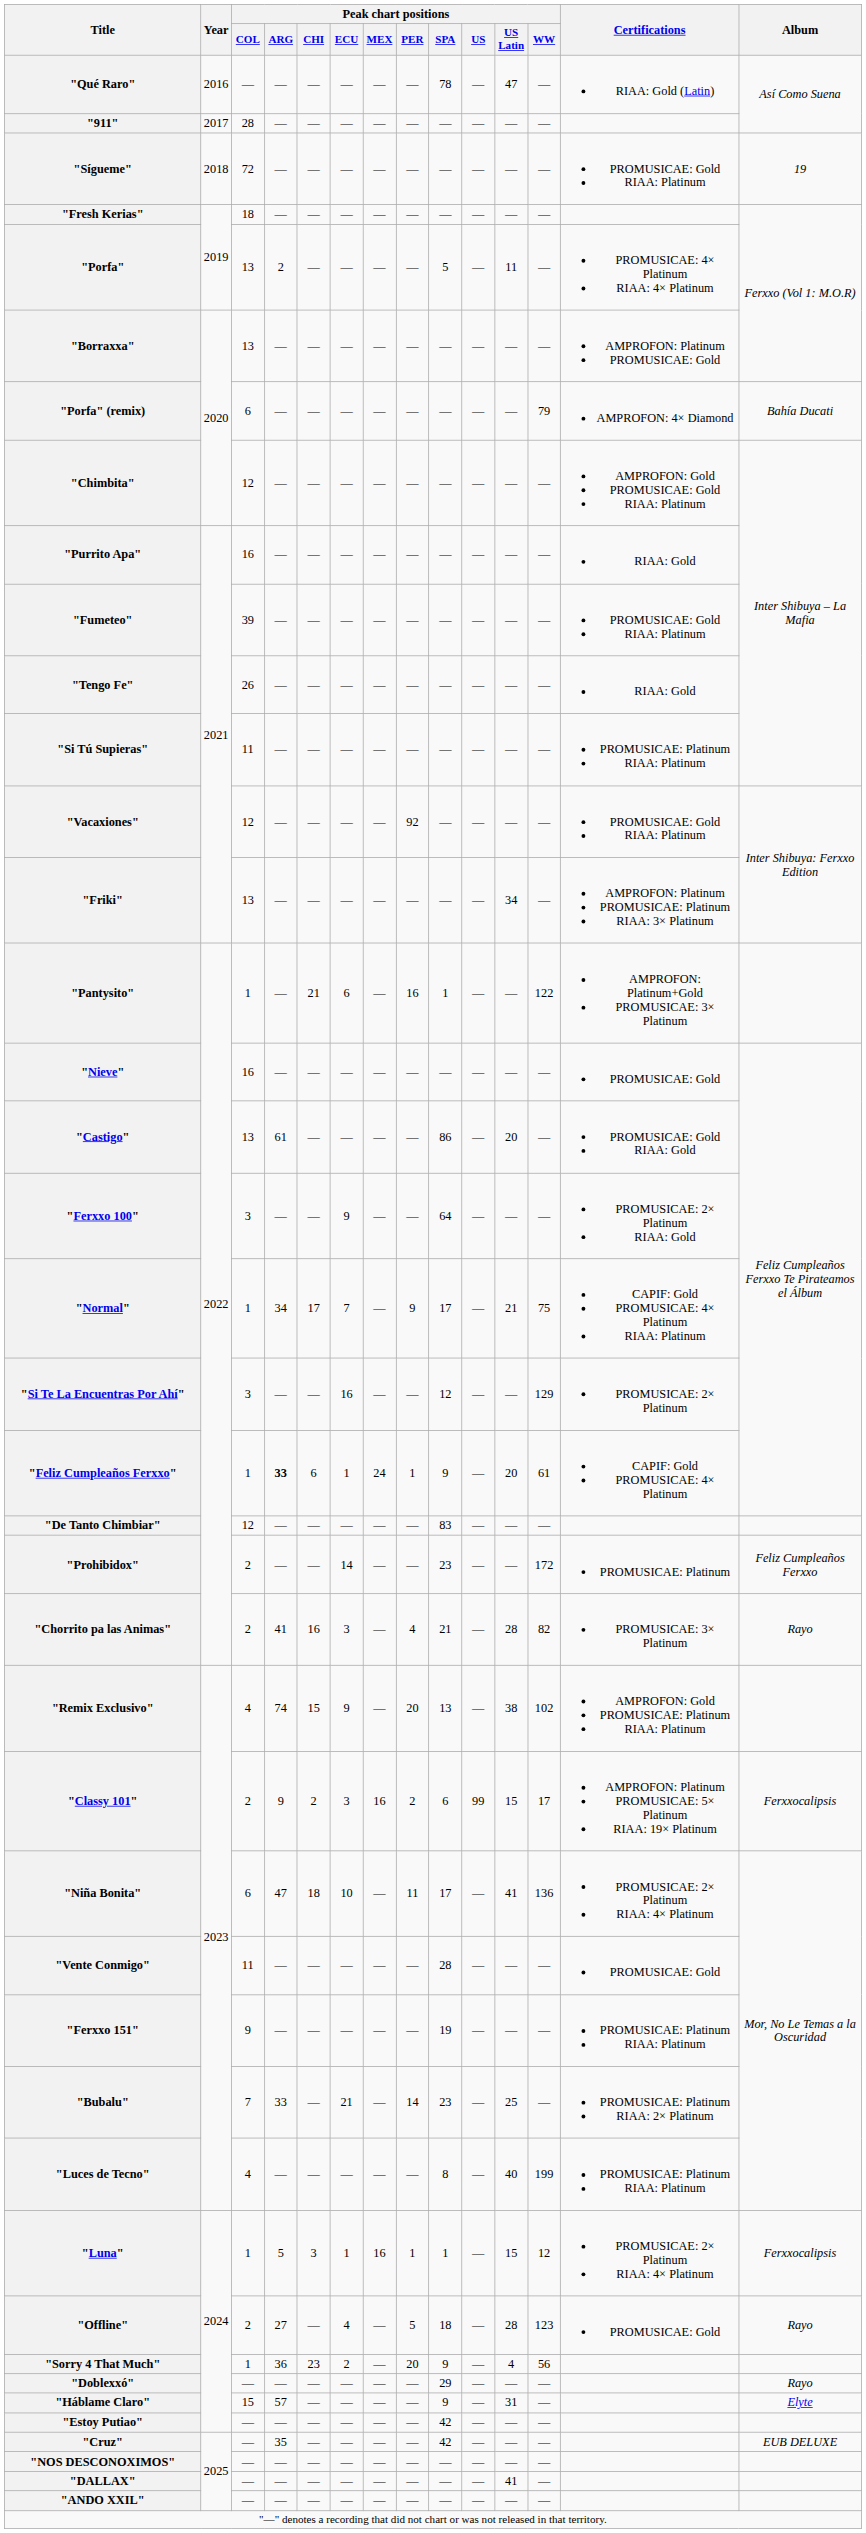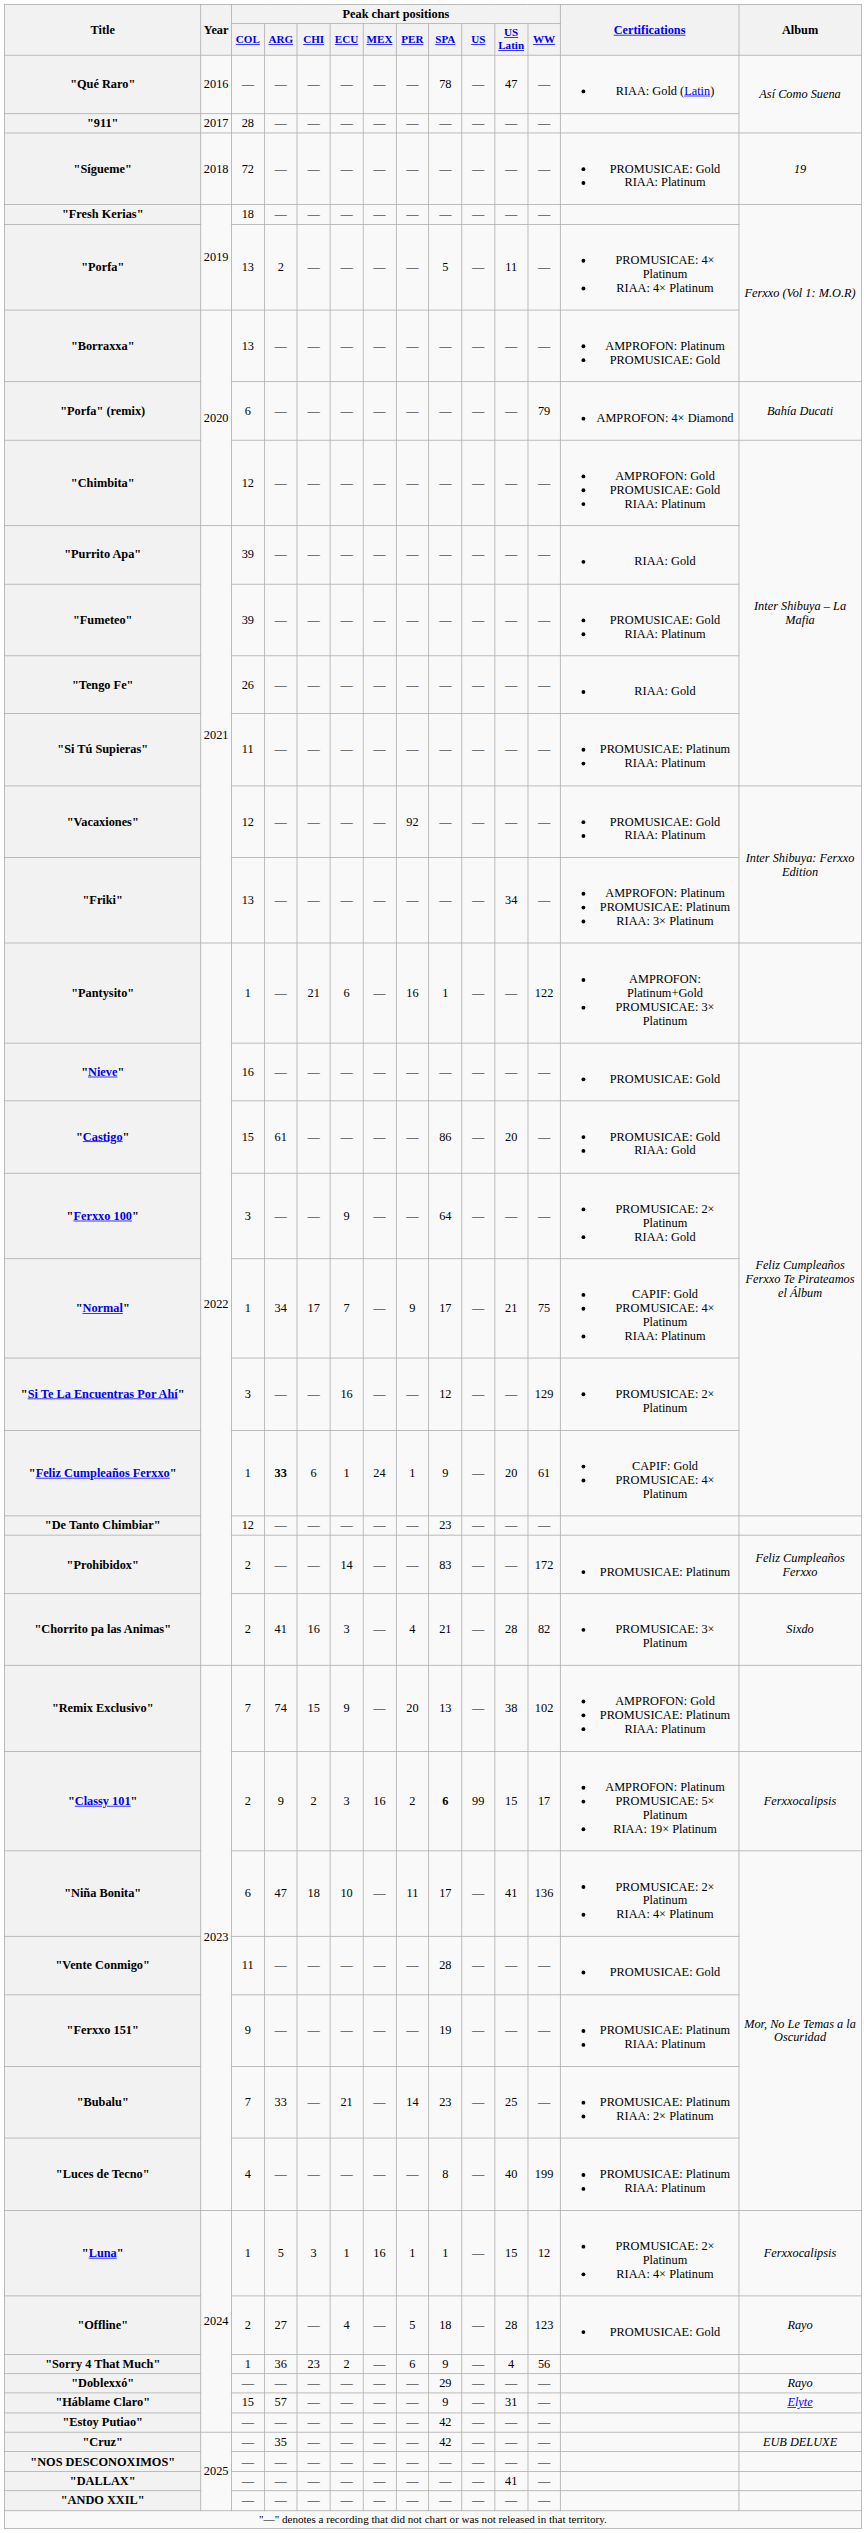(248, 554) 16 -> (248, 554) 39
(248, 1137) 13 -> (248, 1137) 15
(445, 1525) 83 -> (445, 1525) 23
(445, 1564) 23 -> (445, 1564) 83
(800, 1629) Rayo -> (800, 1629) Sixdo
(248, 1708) 4 -> (248, 1708) 7
(445, 1801) normal -> (445, 1801) bold
(412, 2363) 20 -> (412, 2363) 6
